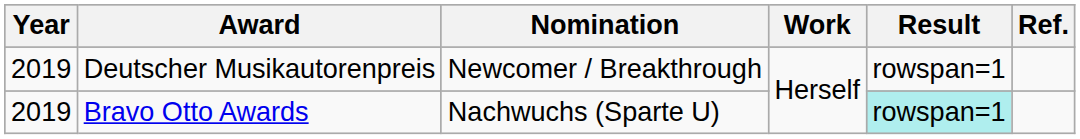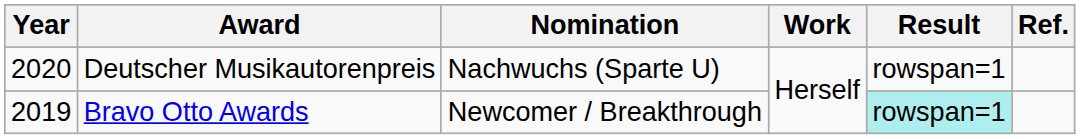(41, 68) 2019 -> (41, 68) 2020
(605, 68) Newcomer / Breakthrough -> (584, 68) Nachwuchs (Sparte U)
(584, 111) Nachwuchs (Sparte U) -> (605, 111) Newcomer / Breakthrough
